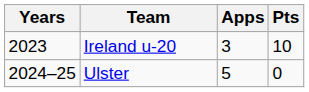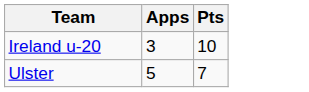- column: (42, 18)
(277, 73) 0 -> (202, 73) 7
